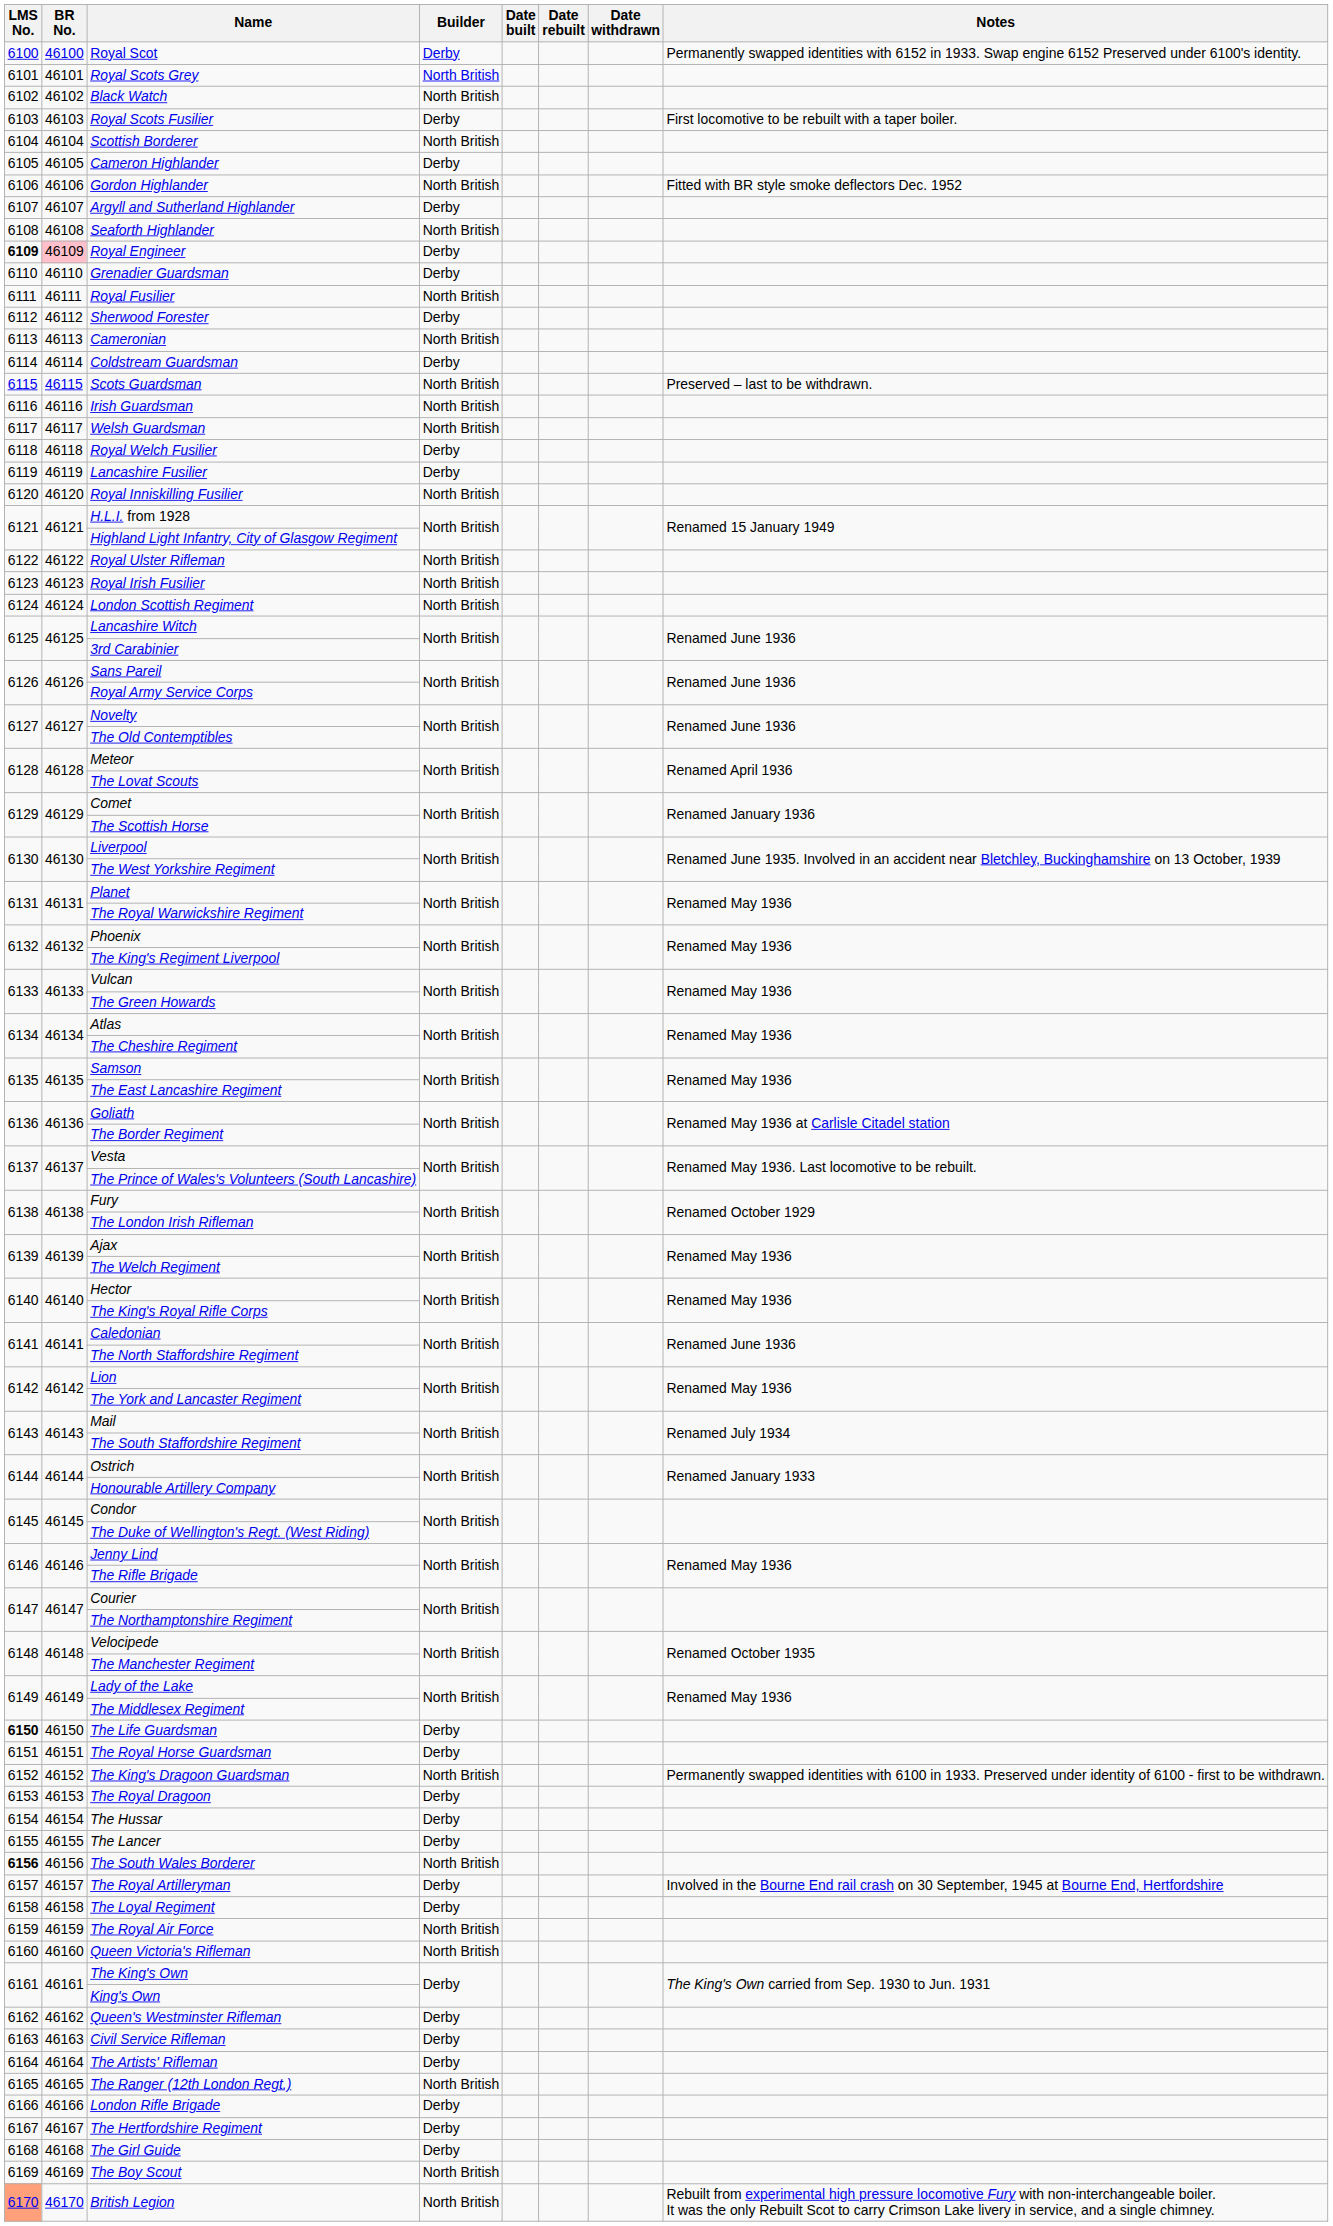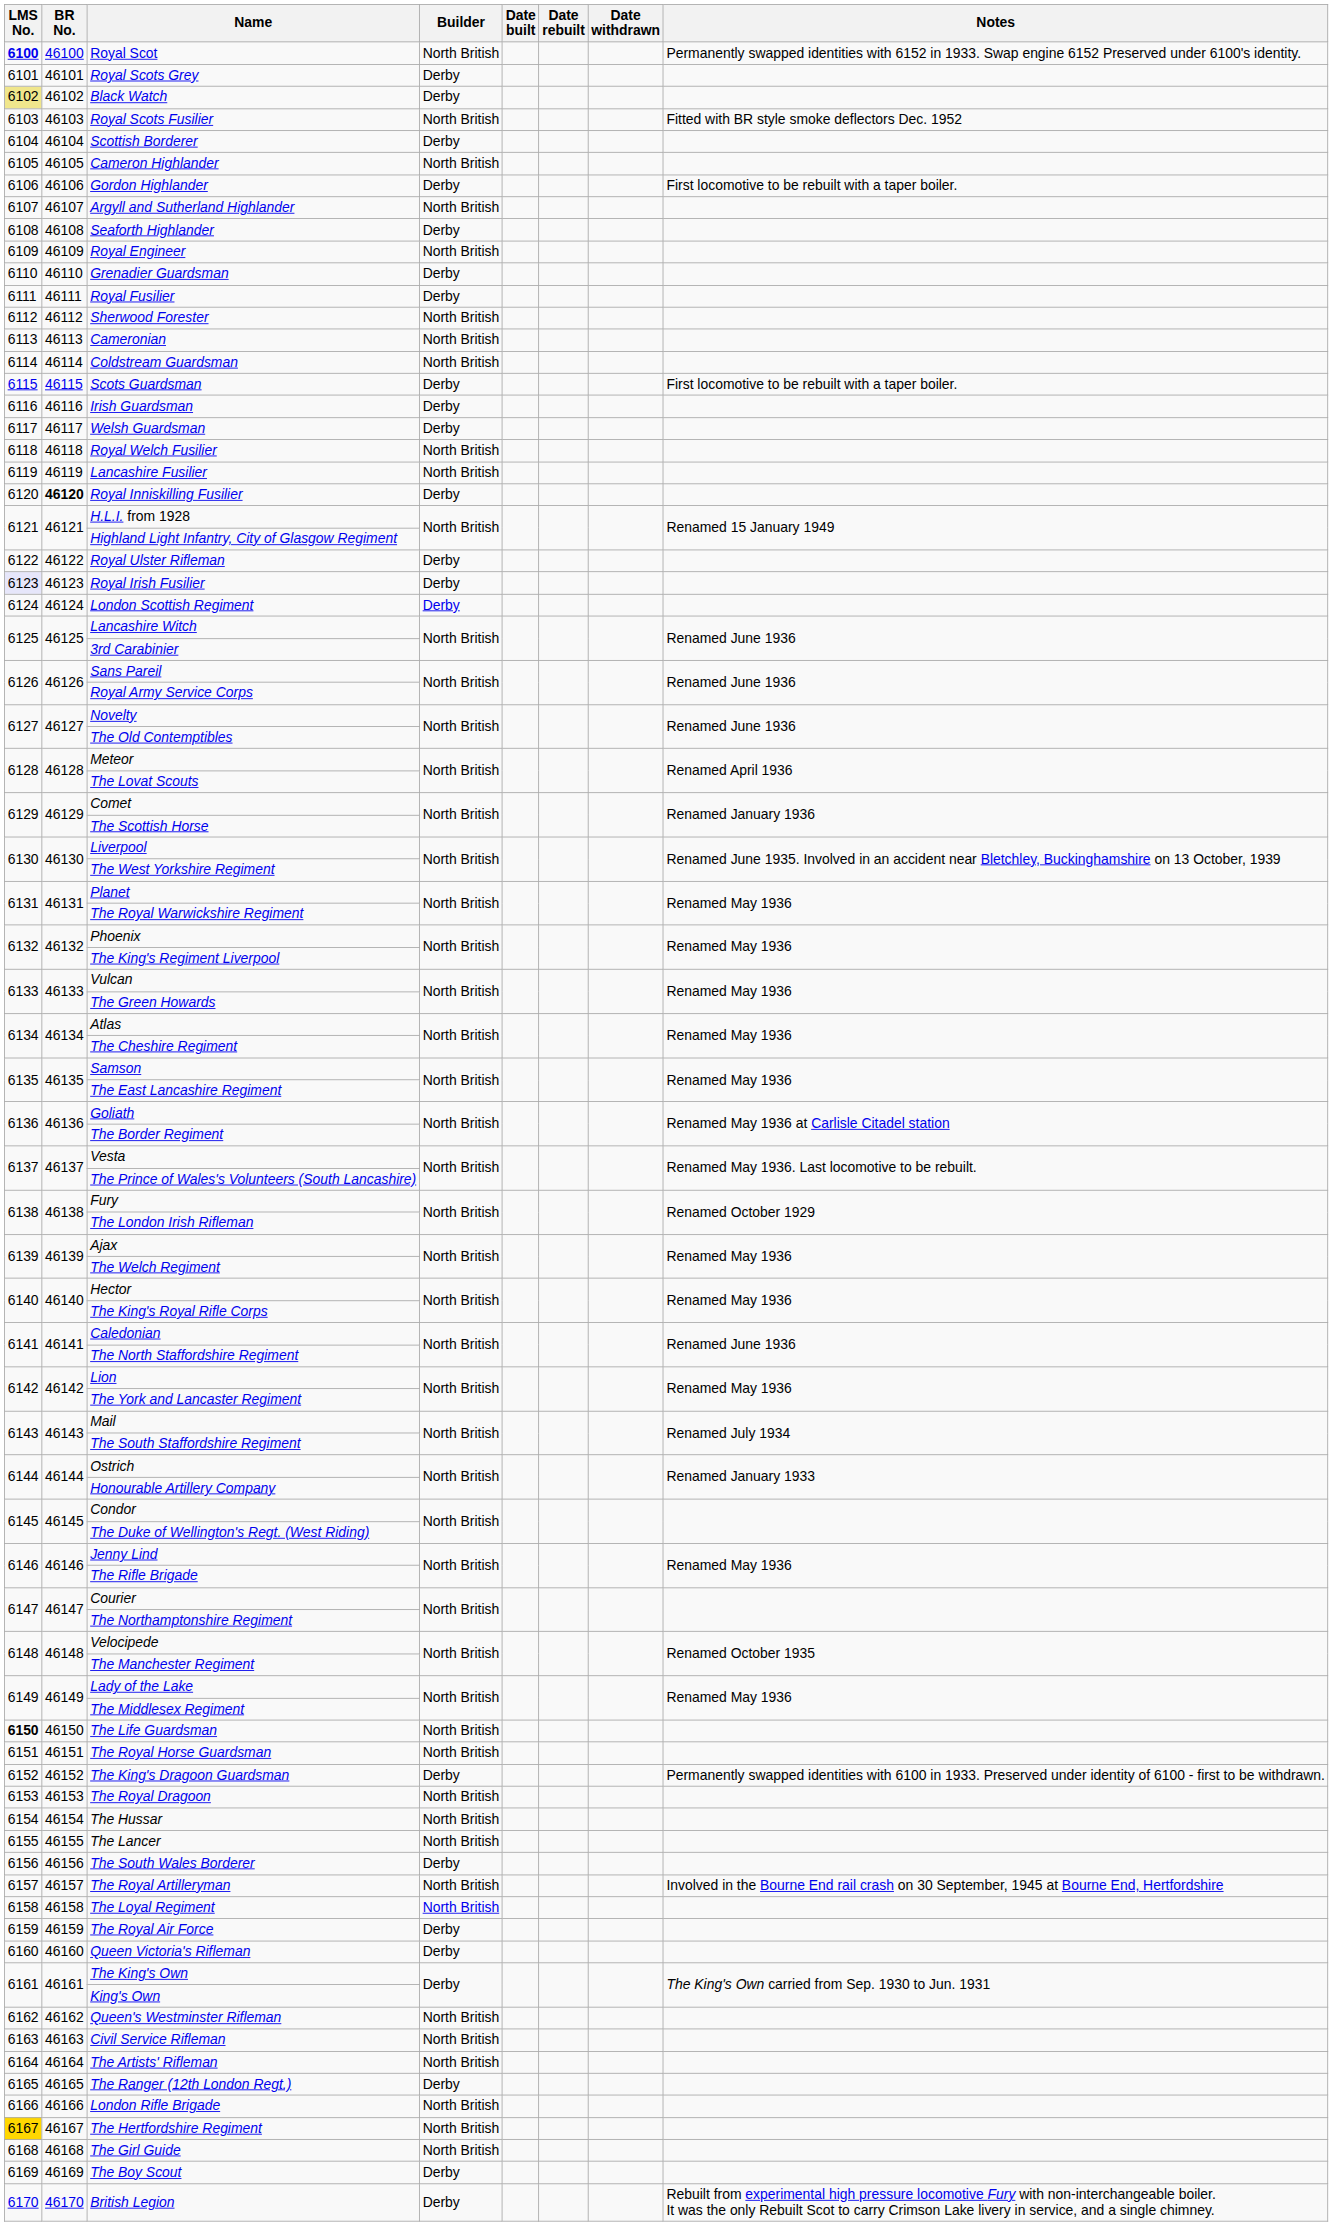(23, 53) normal -> (23, 53) bold
(441, 53) Derby -> (461, 53) North British
(461, 75) North British -> (441, 75) Derby
(23, 97) no background -> (23, 97) khaki background
(461, 97) North British -> (441, 97) Derby
(441, 119) Derby -> (461, 119) North British
(812, 119) First locomotive to be rebuilt with a taper boiler. -> (814, 119) Fitted with BR style smoke deflectors Dec. 1952
(461, 141) North British -> (441, 141) Derby
(441, 163) Derby -> (461, 163) North British
(461, 185) North British -> (441, 185) Derby
(814, 185) Fitted with BR style smoke deflectors Dec. 1952 -> (812, 185) First locomotive to be rebuilt with a taper boiler.
(441, 207) Derby -> (461, 207) North British
(461, 229) North British -> (441, 229) Derby
(23, 251) bold -> (23, 251) normal
(64, 251) pink background -> (64, 251) no background
(441, 251) Derby -> (461, 251) North British
(461, 296) North British -> (441, 296) Derby
(441, 318) Derby -> (461, 318) North British
(441, 362) Derby -> (461, 362) North British
(461, 384) North British -> (441, 384) Derby
(769, 384) Preserved – last to be withdrawn. -> (812, 384) First locomotive to be rebuilt with a taper boiler.
(461, 406) North British -> (441, 406) Derby
(461, 428) North British -> (441, 428) Derby
(441, 450) Derby -> (461, 450) North British
(441, 472) Derby -> (461, 472) North British
(64, 494) normal -> (64, 494) bold
(461, 494) North British -> (441, 494) Derby
(461, 561) North British -> (441, 561) Derby
(23, 583) no background -> (23, 583) lavender background
(461, 583) North British -> (441, 583) Derby
(461, 605) North British -> (441, 605) Derby
(441, 1731) Derby -> (461, 1731) North British
(441, 1753) Derby -> (461, 1753) North British
(461, 1775) North British -> (441, 1775) Derby
(441, 1797) Derby -> (461, 1797) North British
(441, 1819) Derby -> (461, 1819) North British
(441, 1841) Derby -> (461, 1841) North British
(23, 1863) bold -> (23, 1863) normal
(461, 1863) North British -> (441, 1863) Derby
(441, 1885) Derby -> (461, 1885) North British
(441, 1907) Derby -> (461, 1907) North British
(461, 1929) North British -> (441, 1929) Derby
(461, 1951) North British -> (441, 1951) Derby
(441, 2018) Derby -> (461, 2018) North British
(441, 2040) Derby -> (461, 2040) North British
(441, 2062) Derby -> (461, 2062) North British
(461, 2084) North British -> (441, 2084) Derby
(441, 2106) Derby -> (461, 2106) North British
(23, 2128) no background -> (23, 2128) gold background
(441, 2128) Derby -> (461, 2128) North British
(441, 2150) Derby -> (461, 2150) North British
(461, 2172) North British -> (441, 2172) Derby
(23, 2202) lightsalmon background -> (23, 2202) no background
(461, 2202) North British -> (441, 2202) Derby
